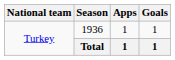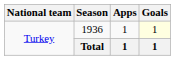(155, 30) no background -> (155, 30) lightyellow background
